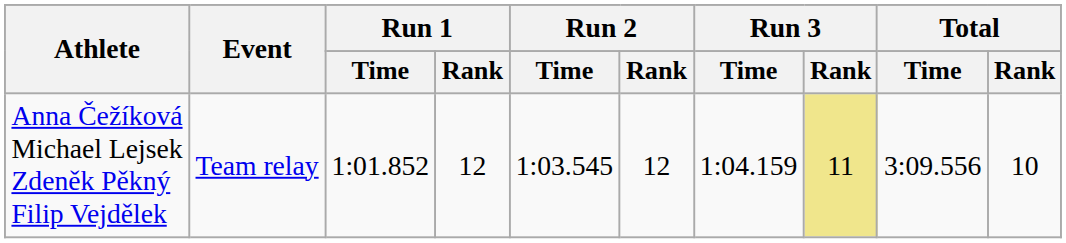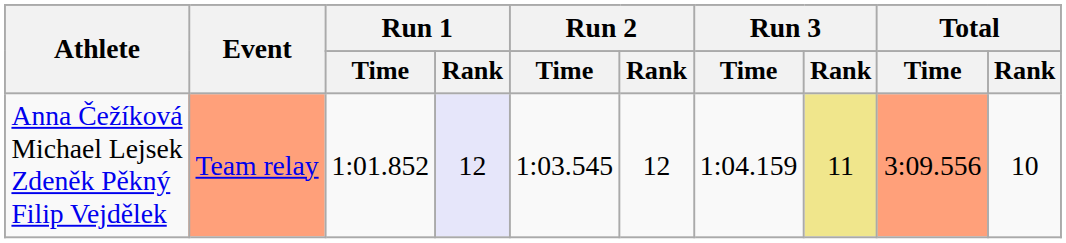(257, 165) no background -> (257, 165) lightsalmon background
(472, 165) no background -> (472, 165) lavender background
(933, 165) no background -> (933, 165) lightsalmon background
